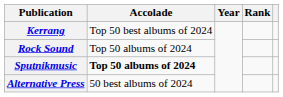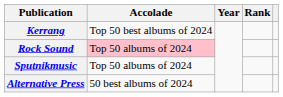(141, 48) no background -> (141, 48) pink background
(142, 65) bold -> (141, 65) normal
